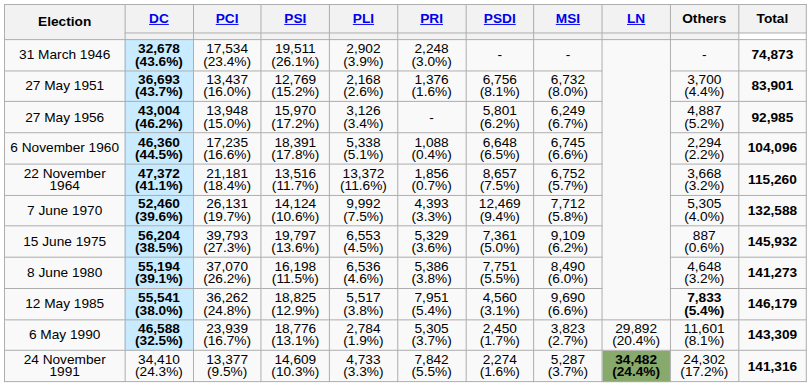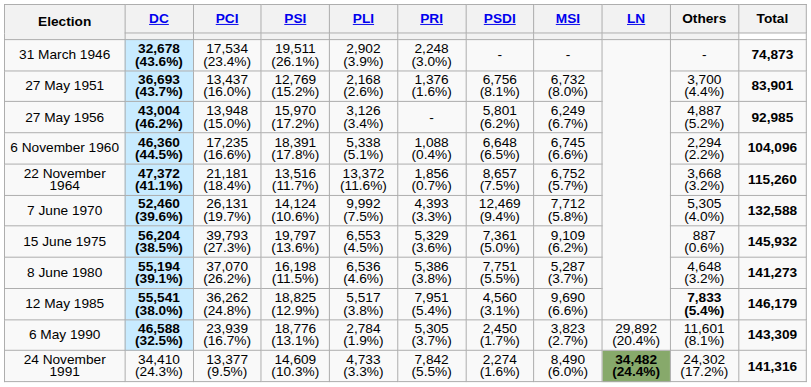(568, 273) 8,490 (6.0%) -> (568, 273) 5,287 (3.7%)
(568, 366) 5,287 (3.7%) -> (568, 366) 8,490 (6.0%)
